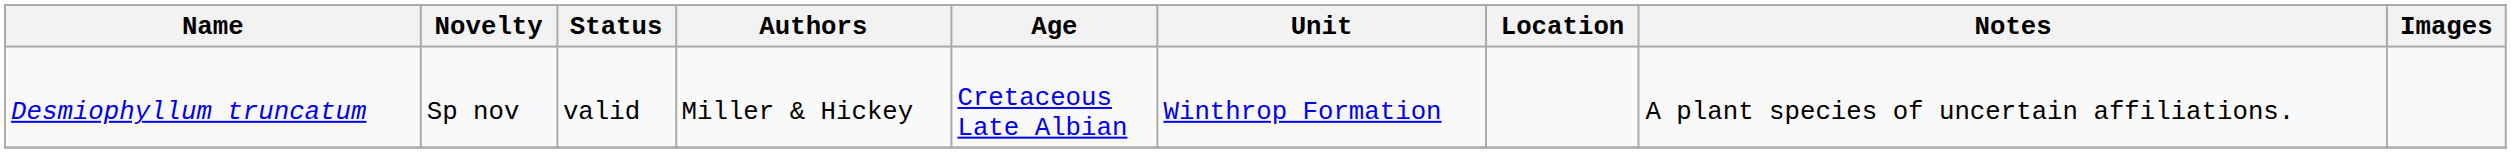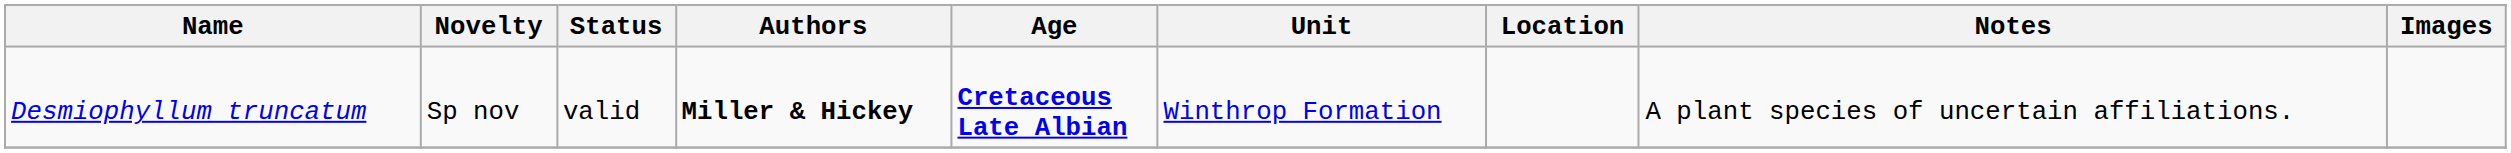(797, 112) normal -> (797, 112) bold
(1042, 112) normal -> (1042, 112) bold
